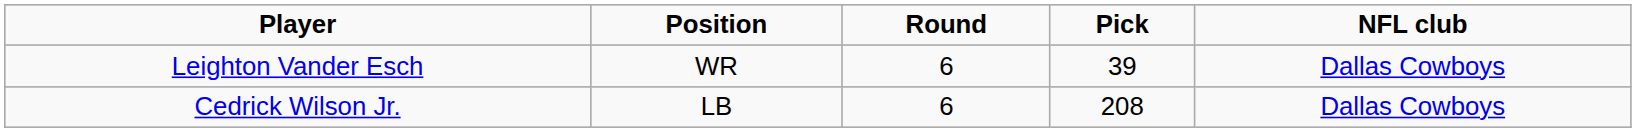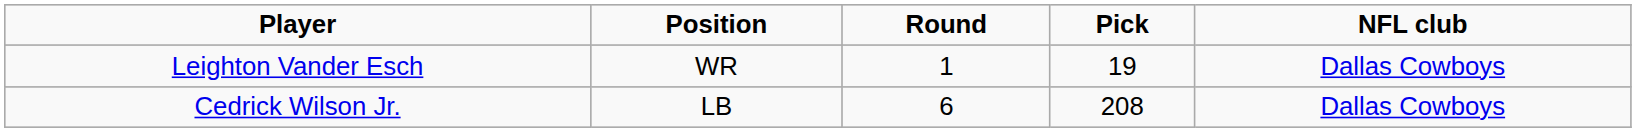(946, 65) 6 -> (946, 65) 1
(1122, 65) 39 -> (1122, 65) 19
